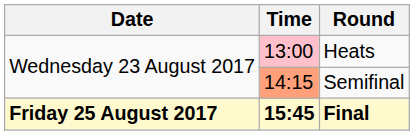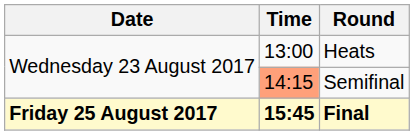(289, 51) pink background -> (289, 51) no background
